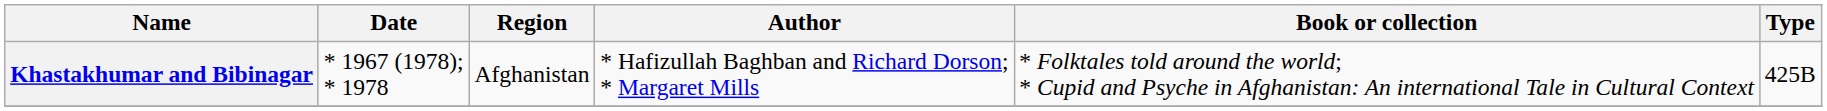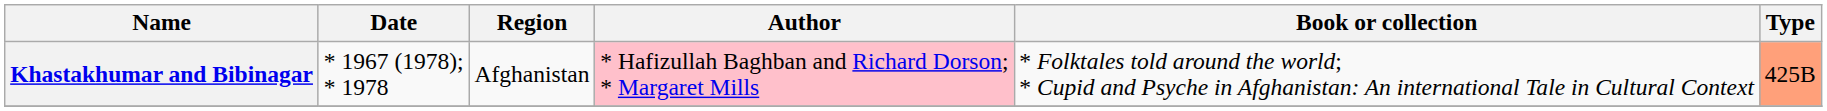(804, 73) no background -> (804, 73) pink background
(1790, 73) no background -> (1790, 73) lightsalmon background
